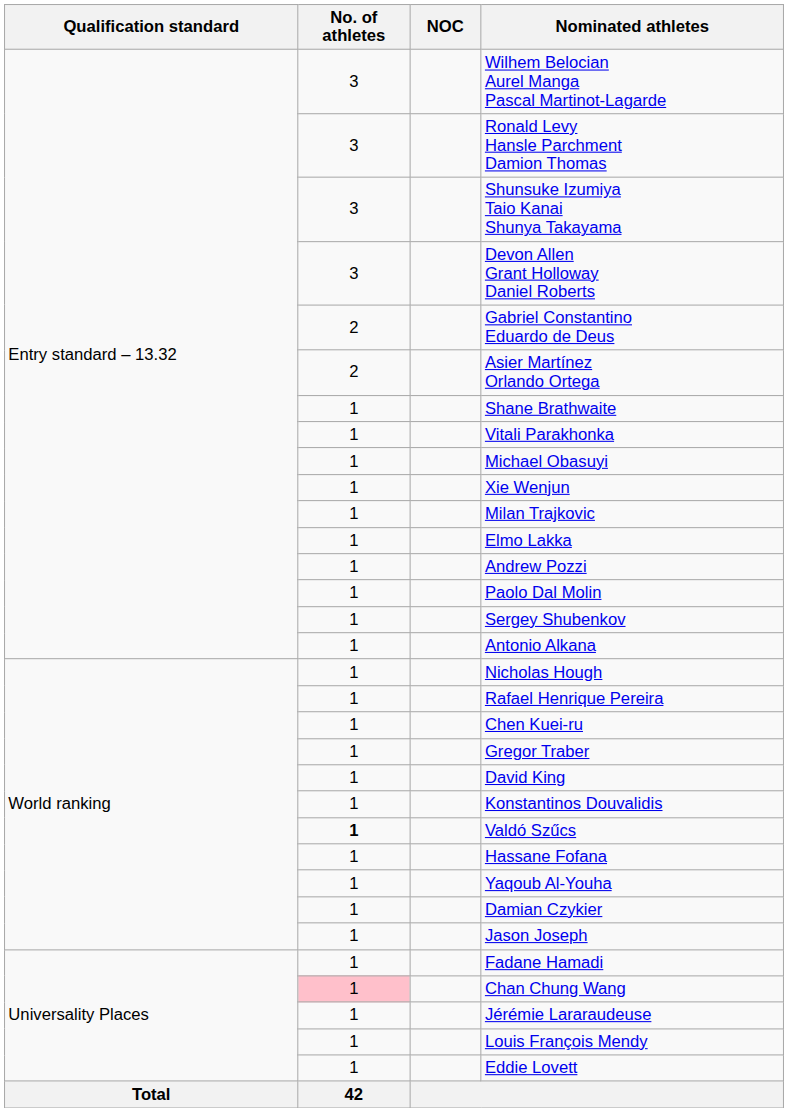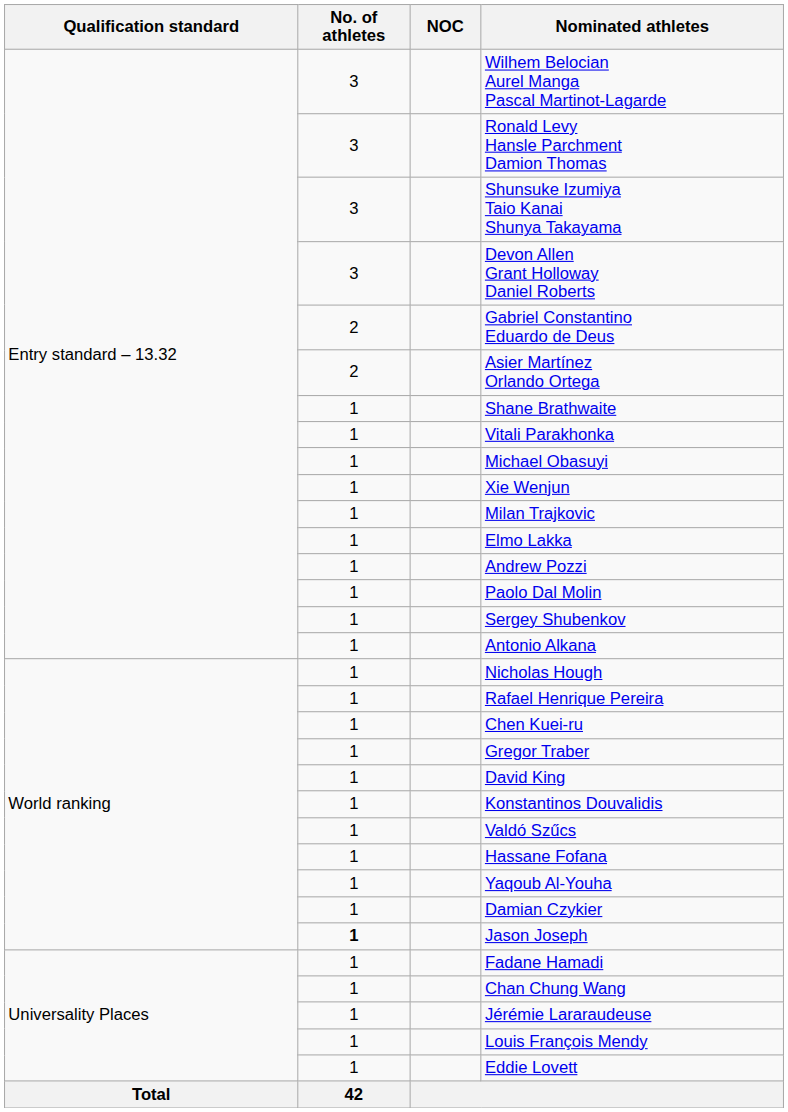(354, 830) bold -> (354, 830) normal
(354, 936) normal -> (354, 936) bold
(354, 988) pink background -> (354, 988) no background
